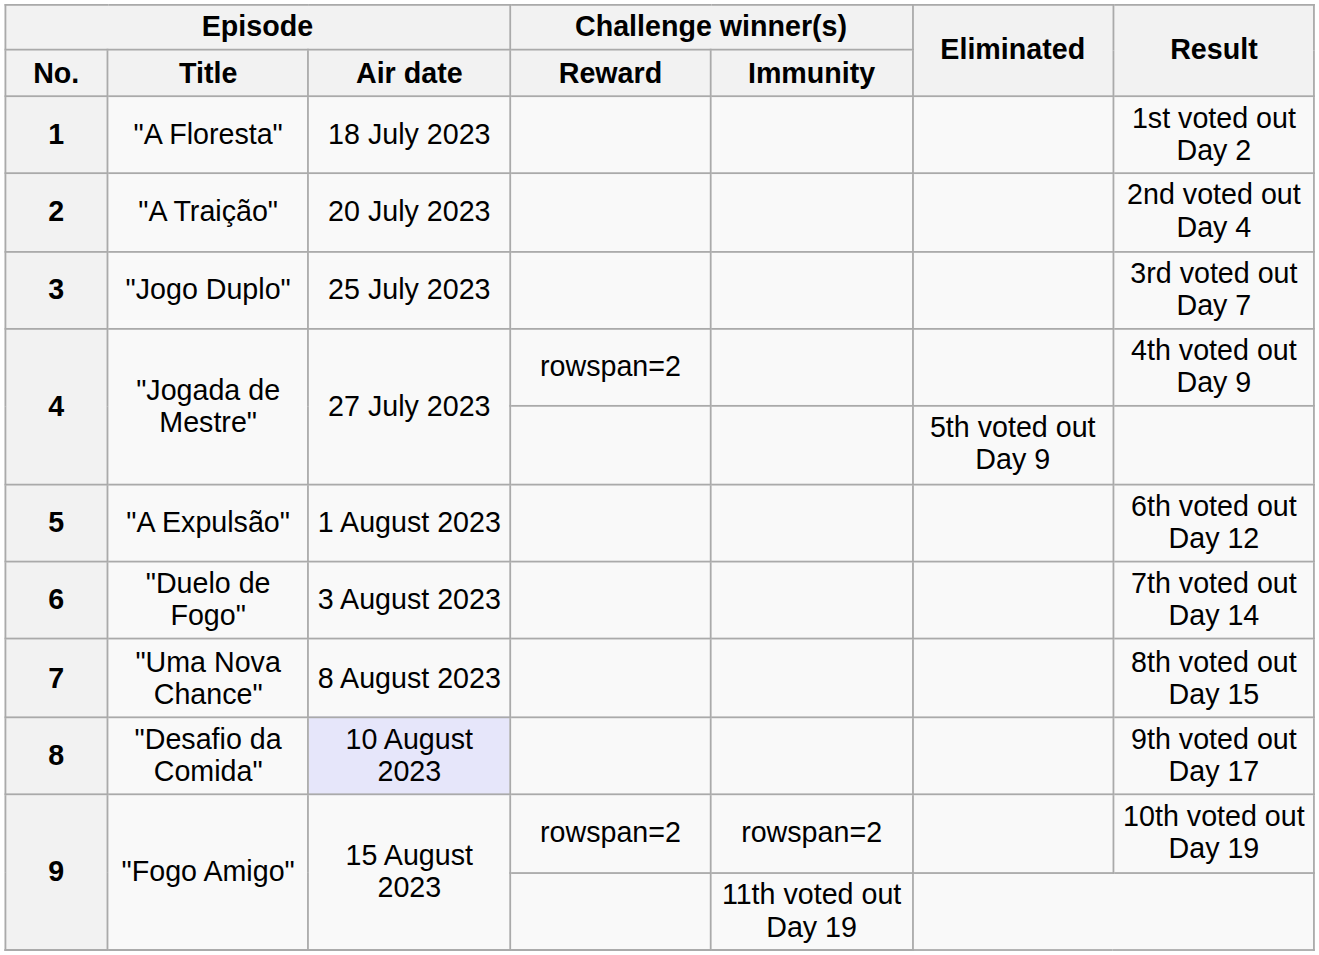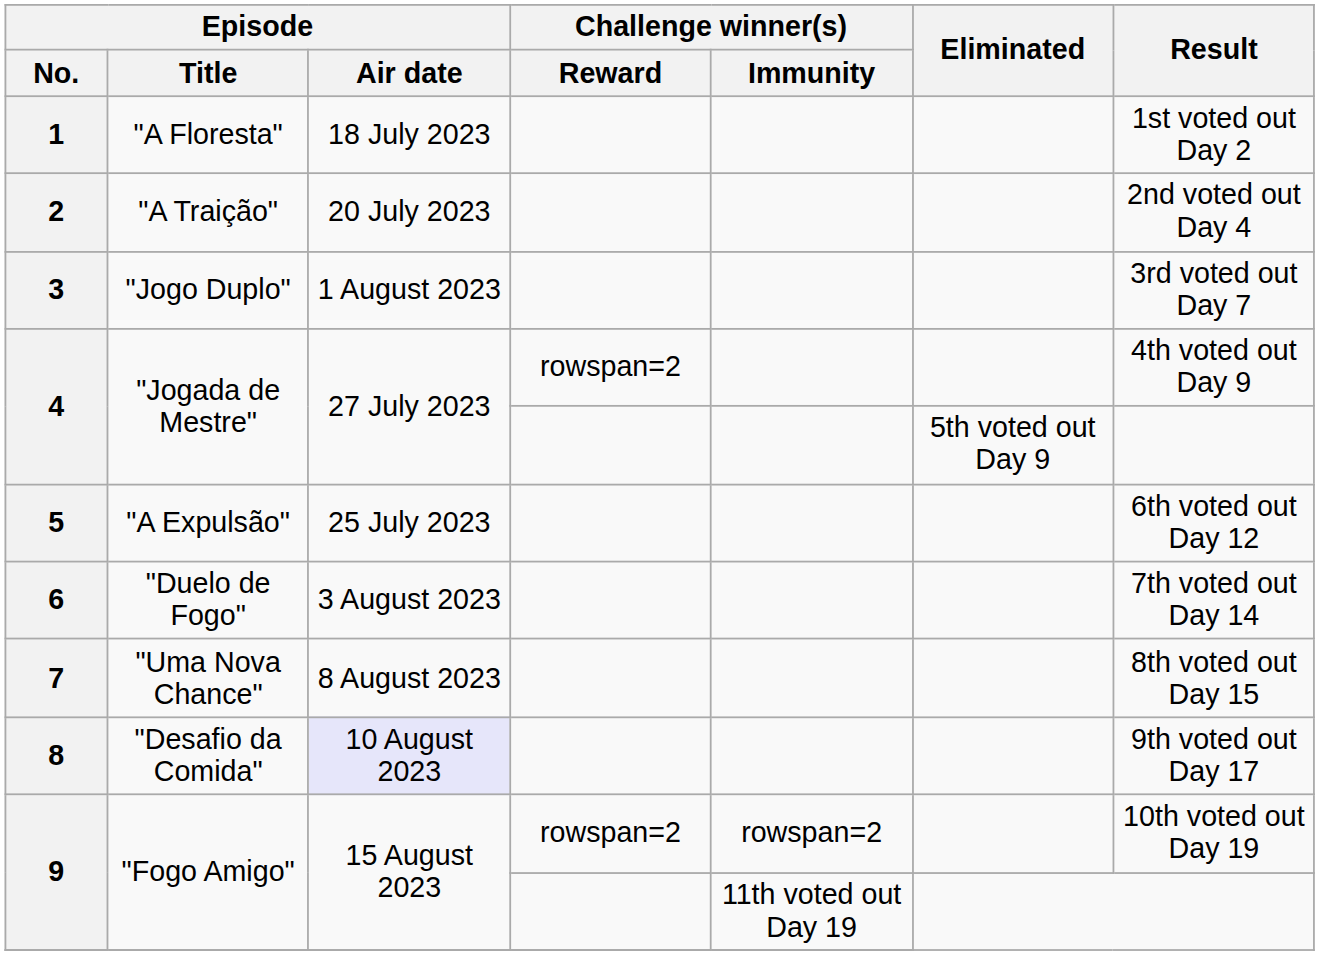(409, 289) 25 July 2023 -> (409, 289) 1 August 2023
(409, 522) 1 August 2023 -> (409, 522) 25 July 2023
